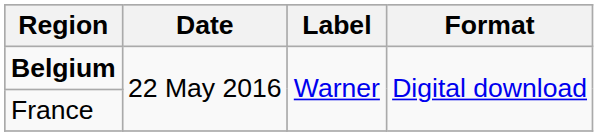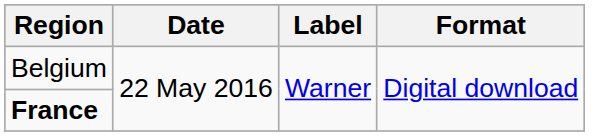(63, 67) bold -> (59, 67) normal
(52, 109) normal -> (55, 109) bold
